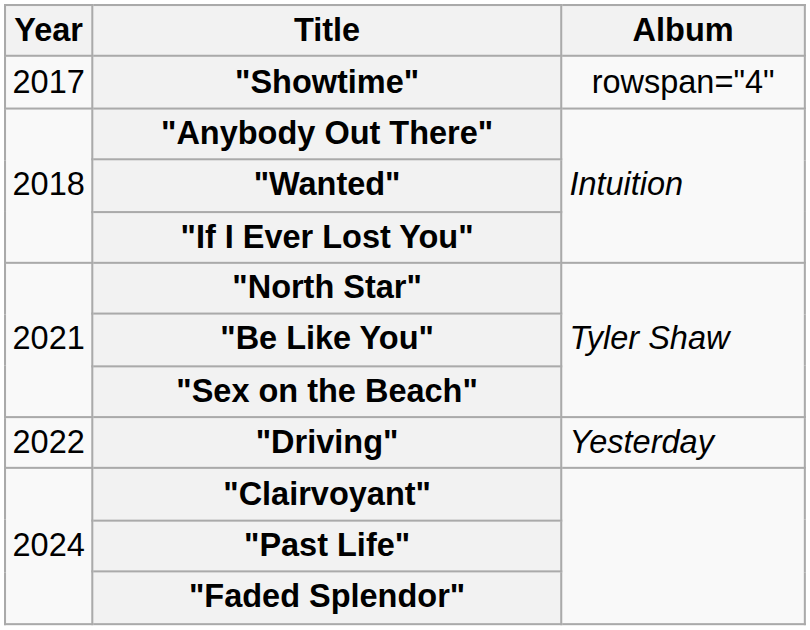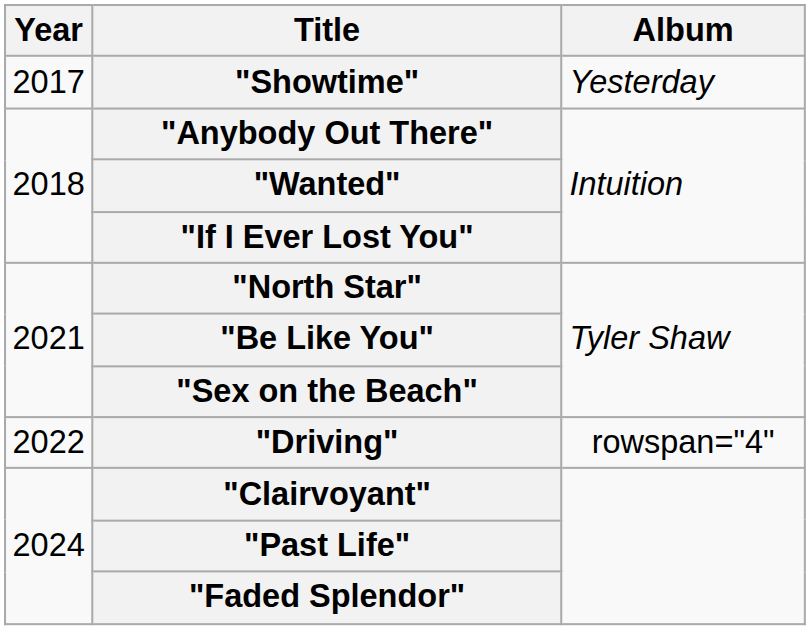(683, 81) rowspan="4" -> (642, 81) Yesterday
(642, 442) Yesterday -> (683, 442) rowspan="4"
